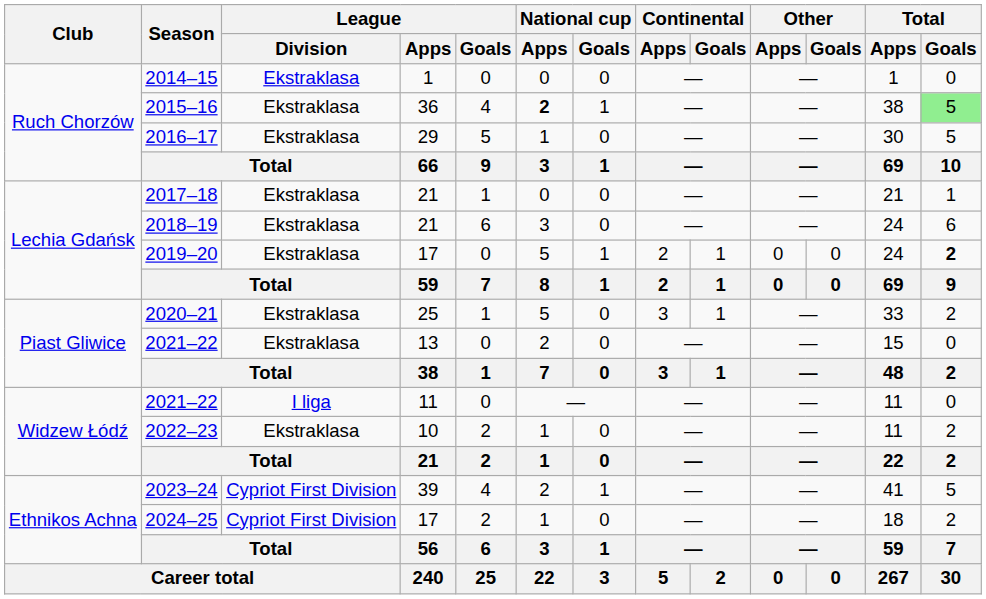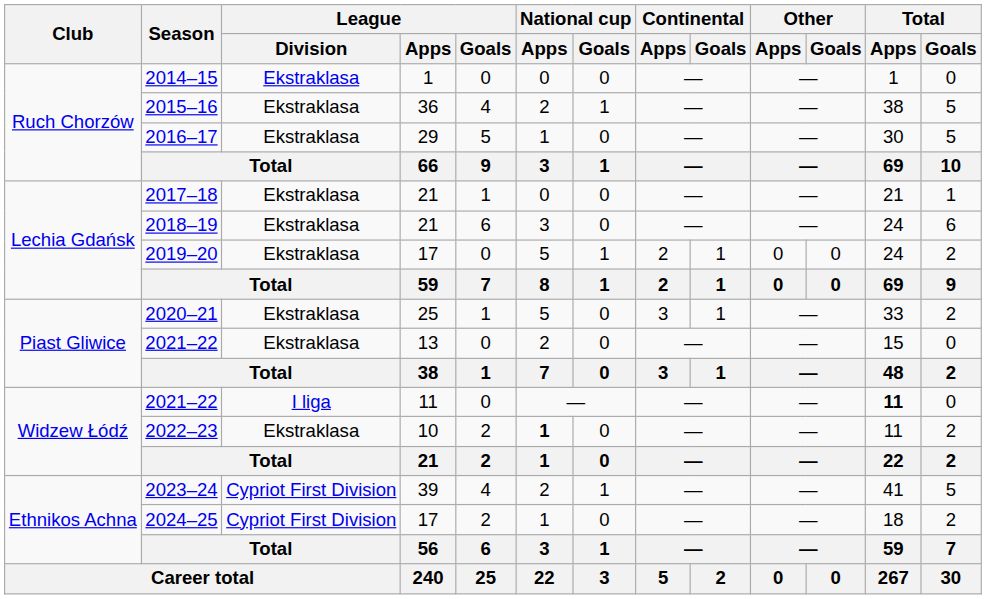(544, 107) bold -> (544, 107) normal
(951, 107) lightgreen background -> (951, 107) no background
(951, 254) bold -> (951, 254) normal
(893, 401) normal -> (893, 401) bold
(544, 431) normal -> (544, 431) bold
